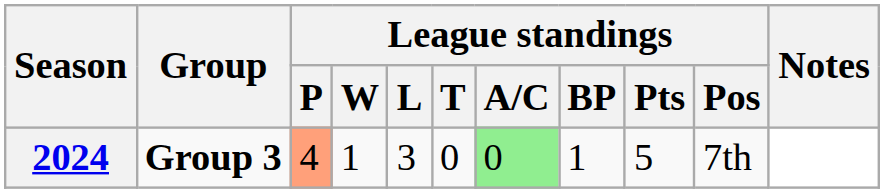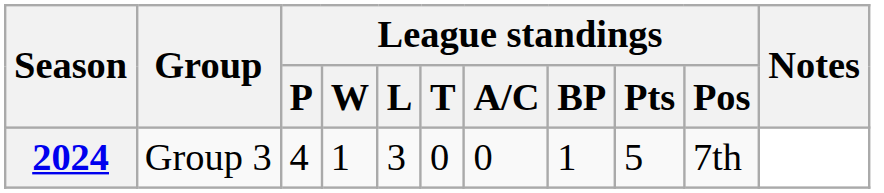(213, 156) bold -> (208, 156) normal
(309, 156) lightsalmon background -> (299, 156) no background
(493, 156) lightgreen background -> (483, 156) no background
